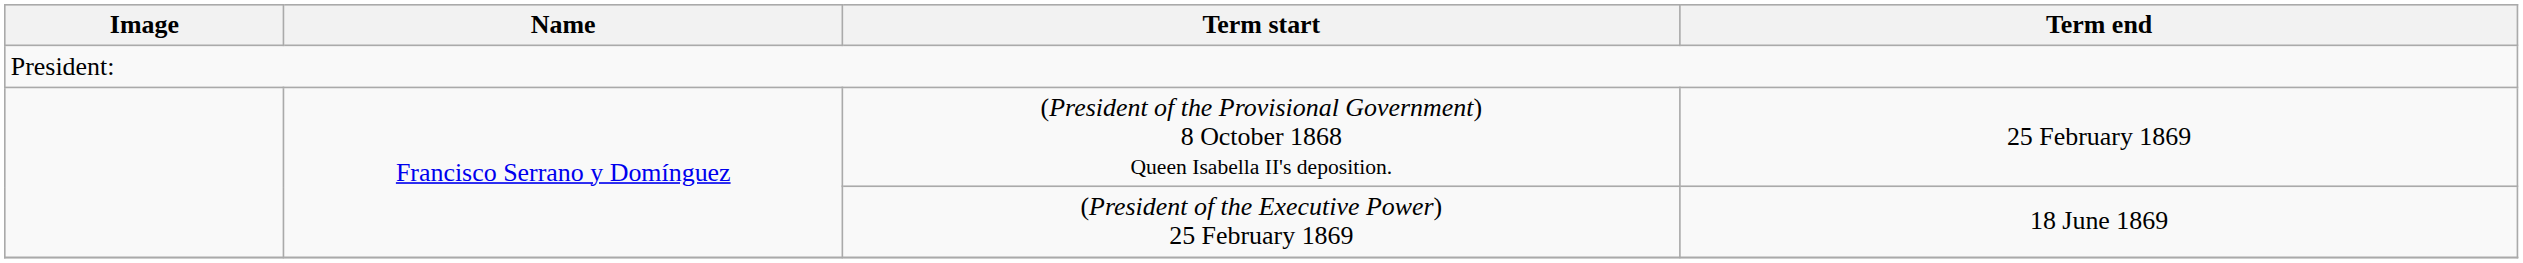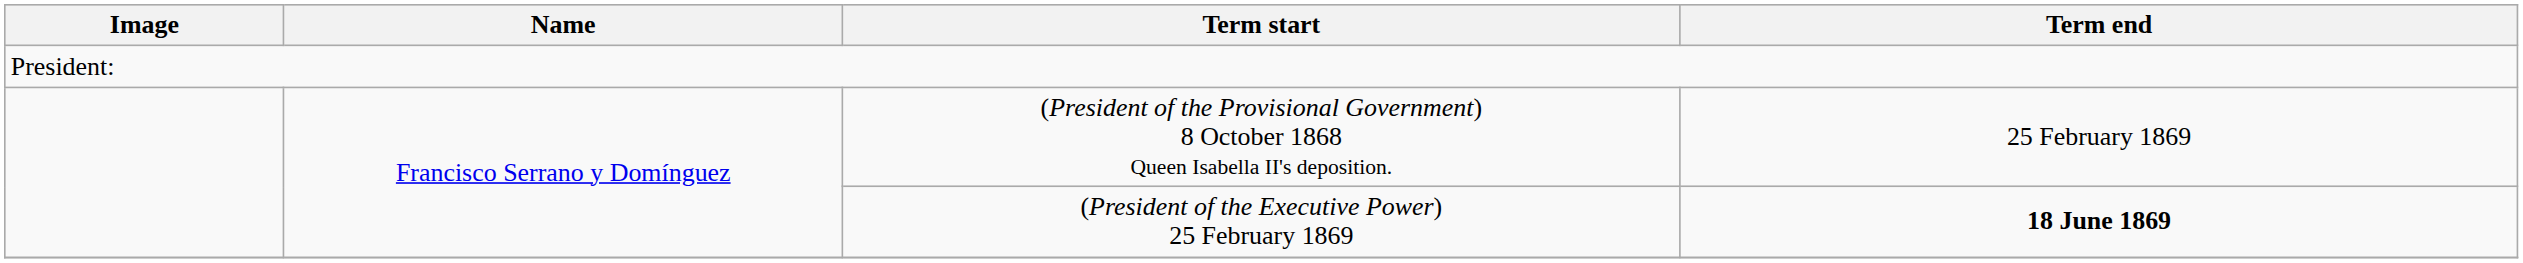(2099, 221) normal -> (2099, 221) bold
